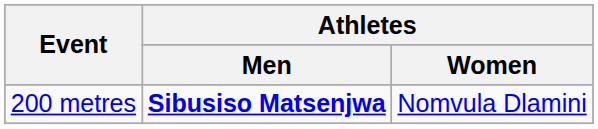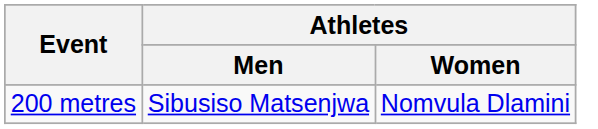(267, 104) bold -> (258, 104) normal
